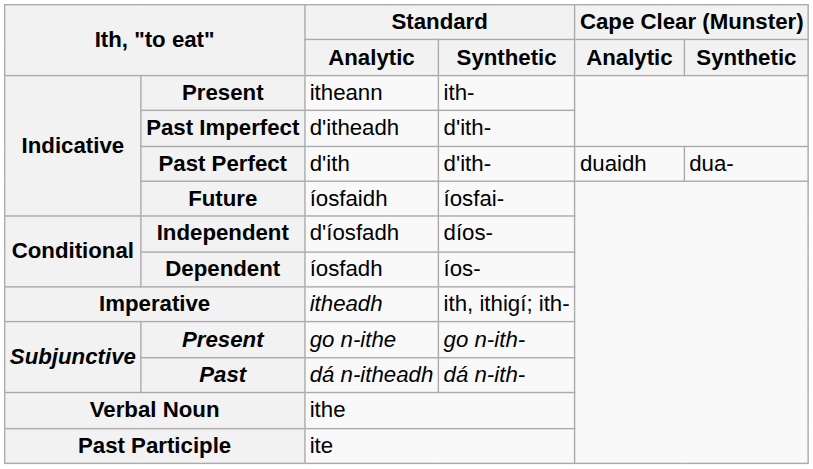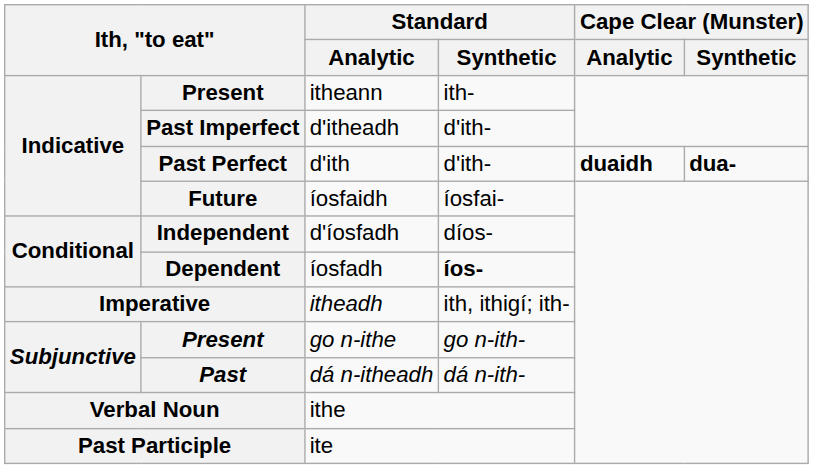(613, 163) normal -> (616, 163) bold
(711, 163) normal -> (713, 163) bold
(462, 269) normal -> (463, 269) bold
